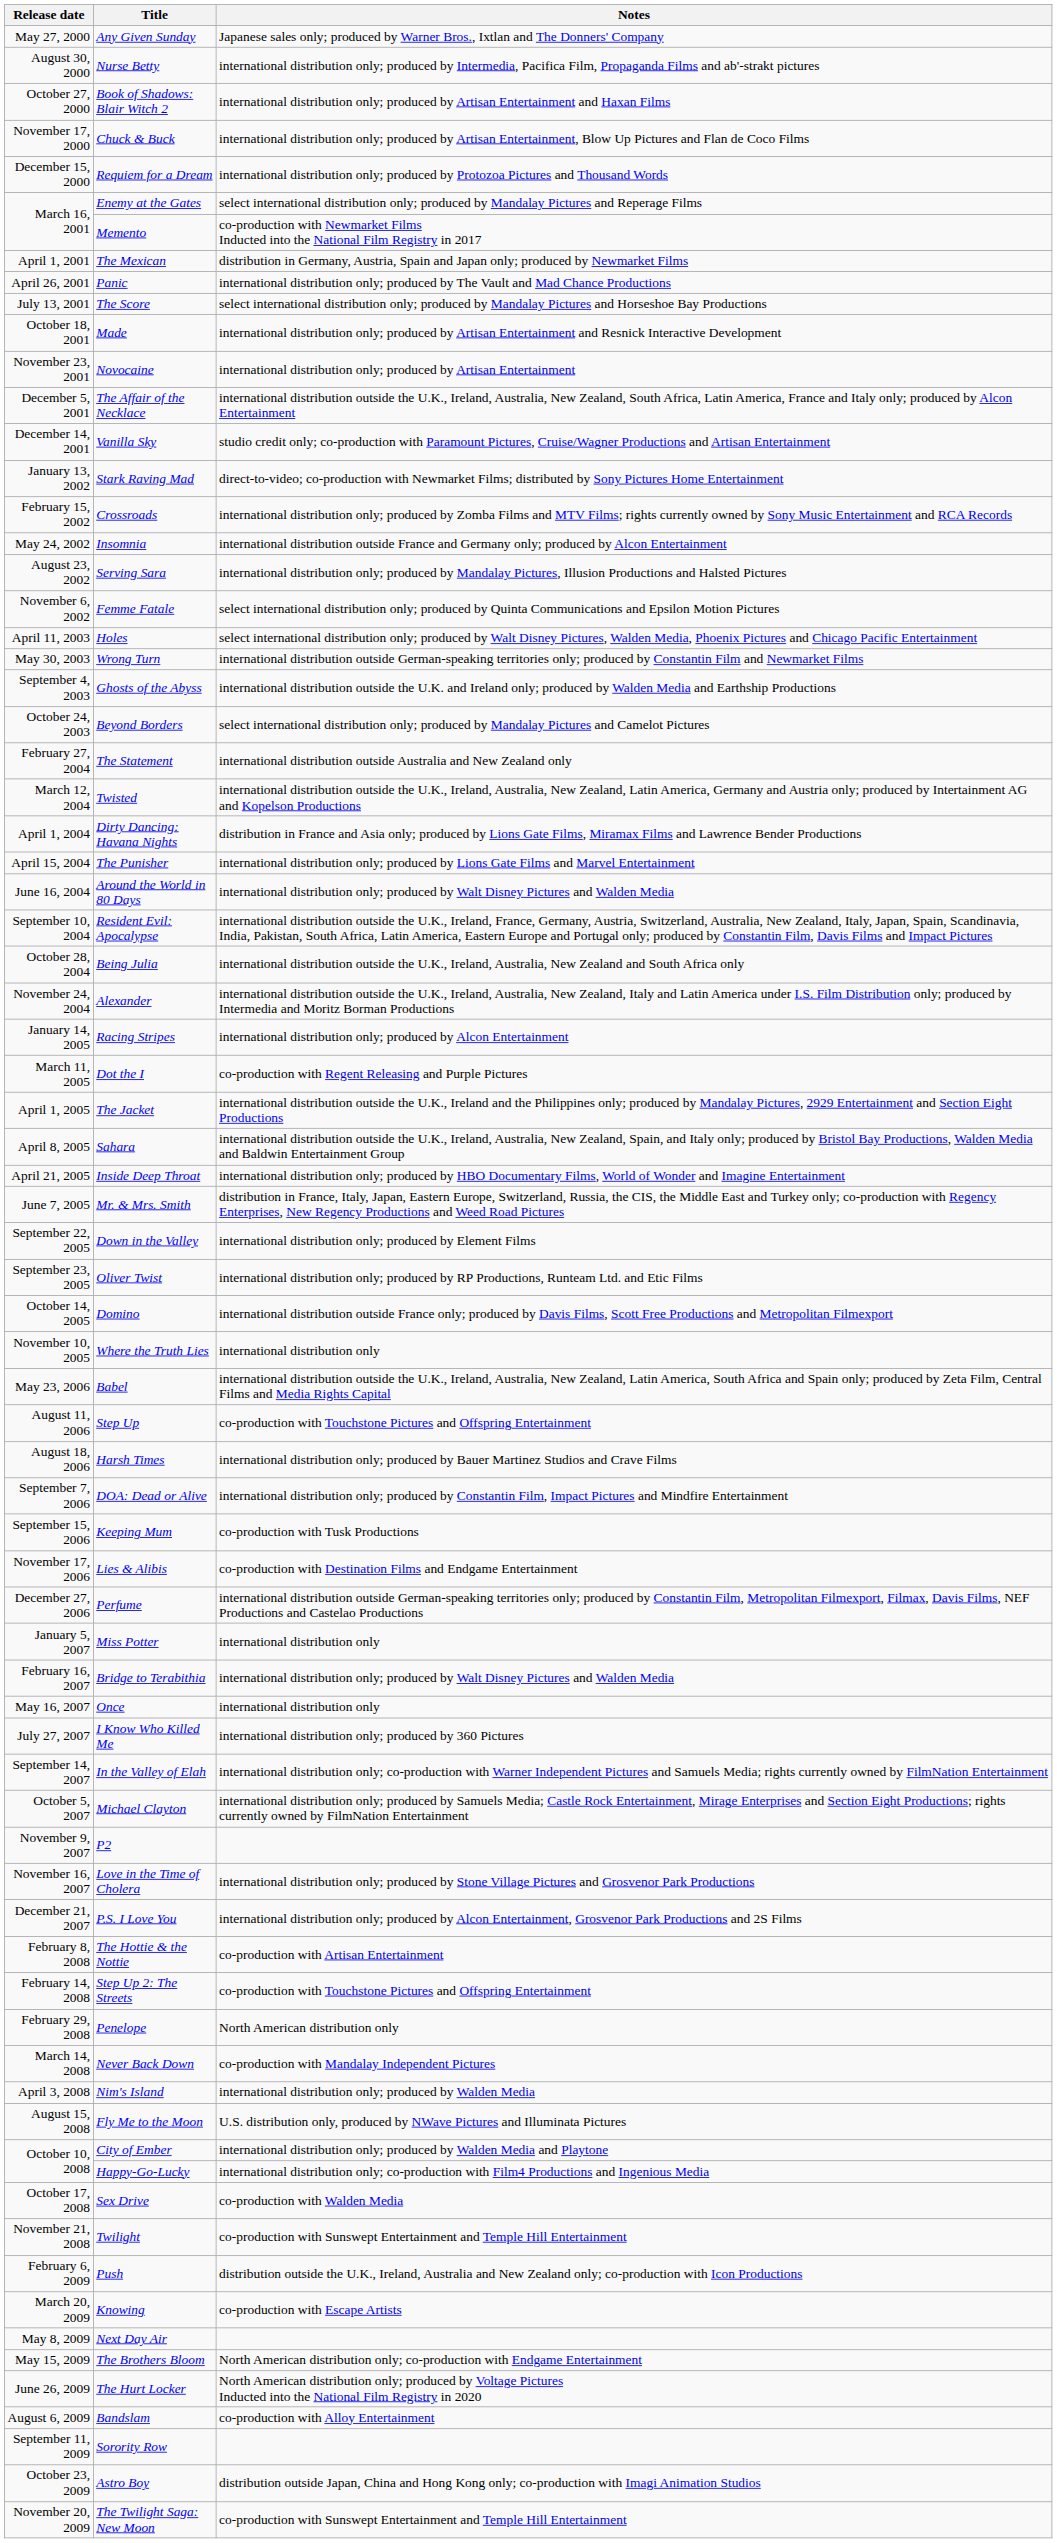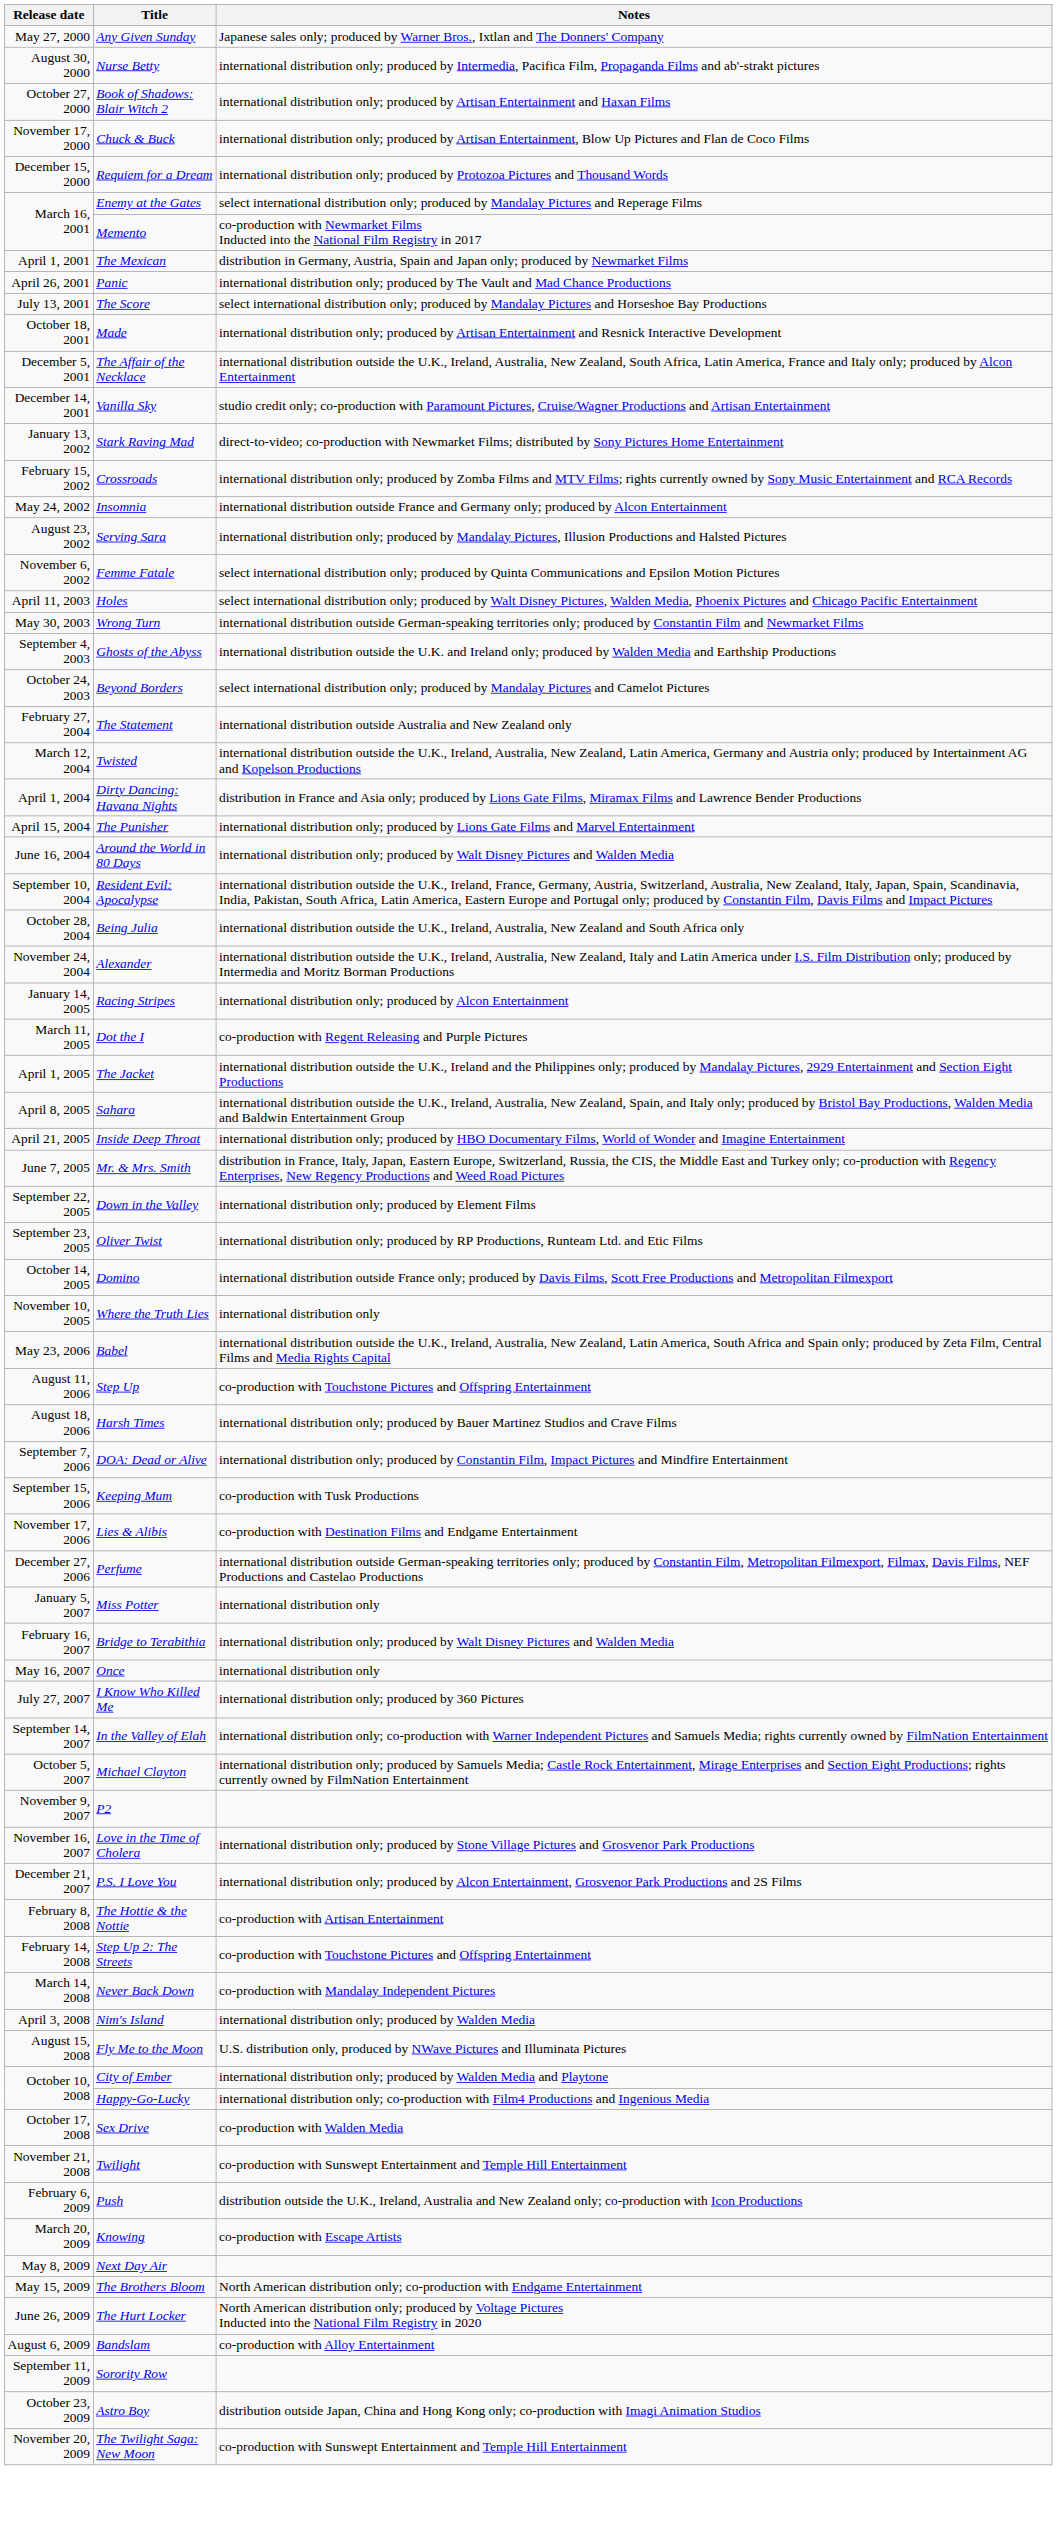- row: (125, 369)
- row: (121, 2027)
